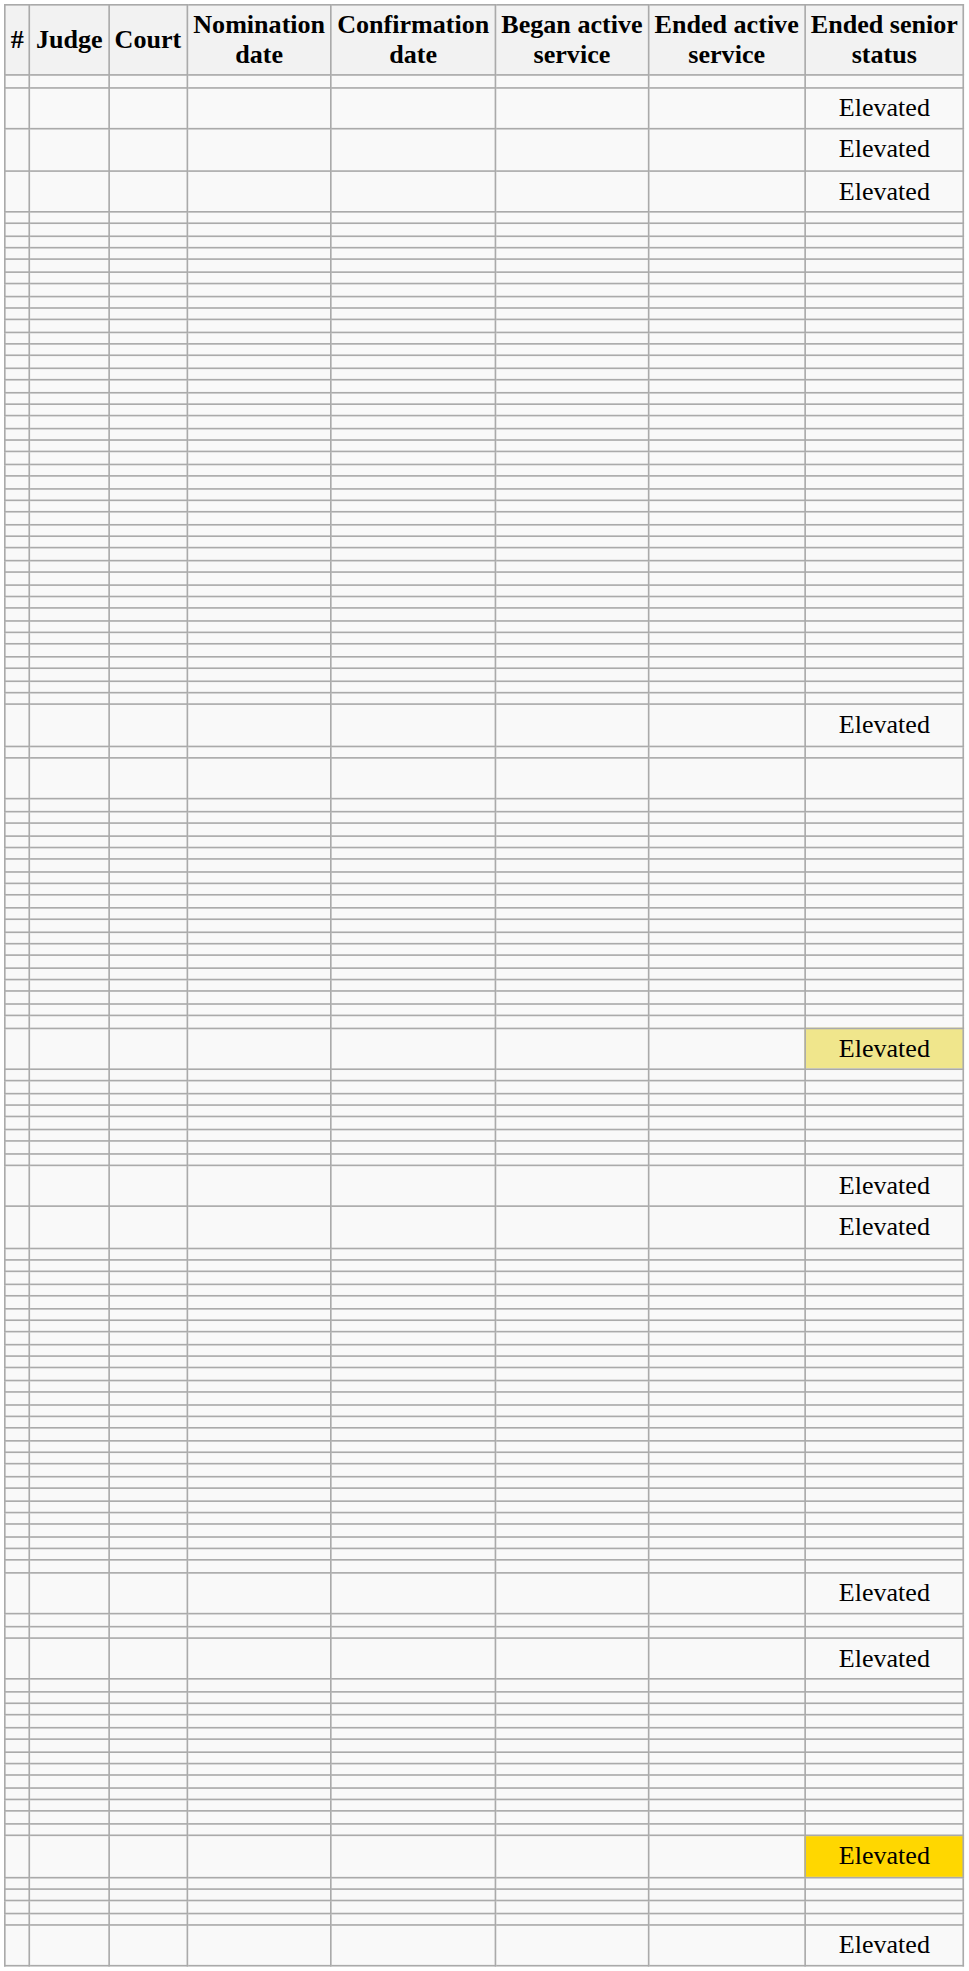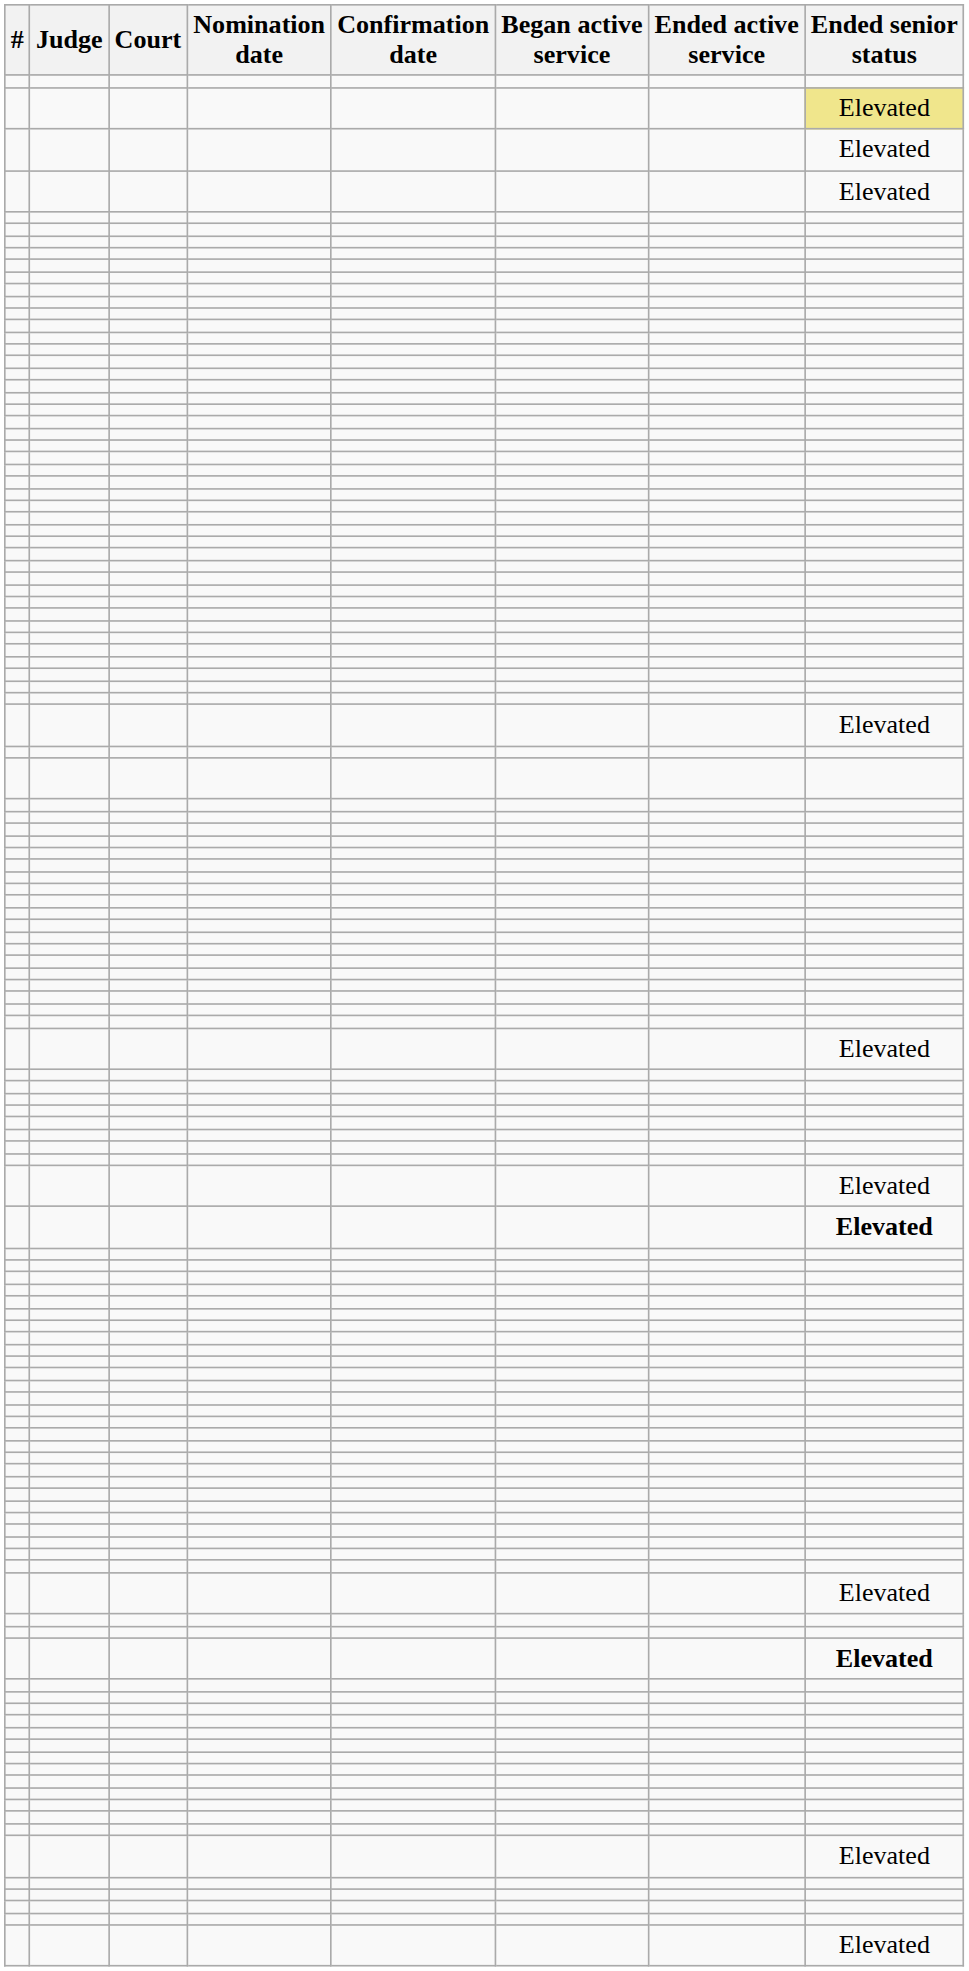(884, 107) no background -> (884, 107) khaki background
(884, 1048) khaki background -> (884, 1048) no background
(884, 1226) normal -> (884, 1226) bold
(884, 1658) normal -> (884, 1658) bold
(884, 1855) gold background -> (884, 1855) no background
